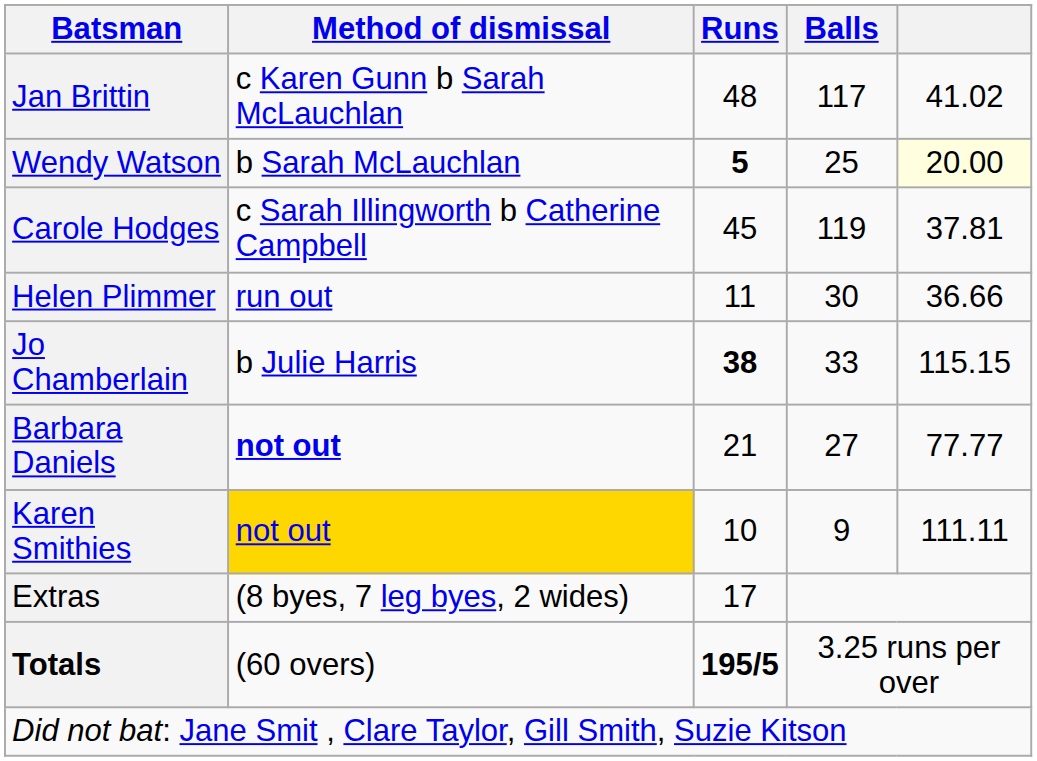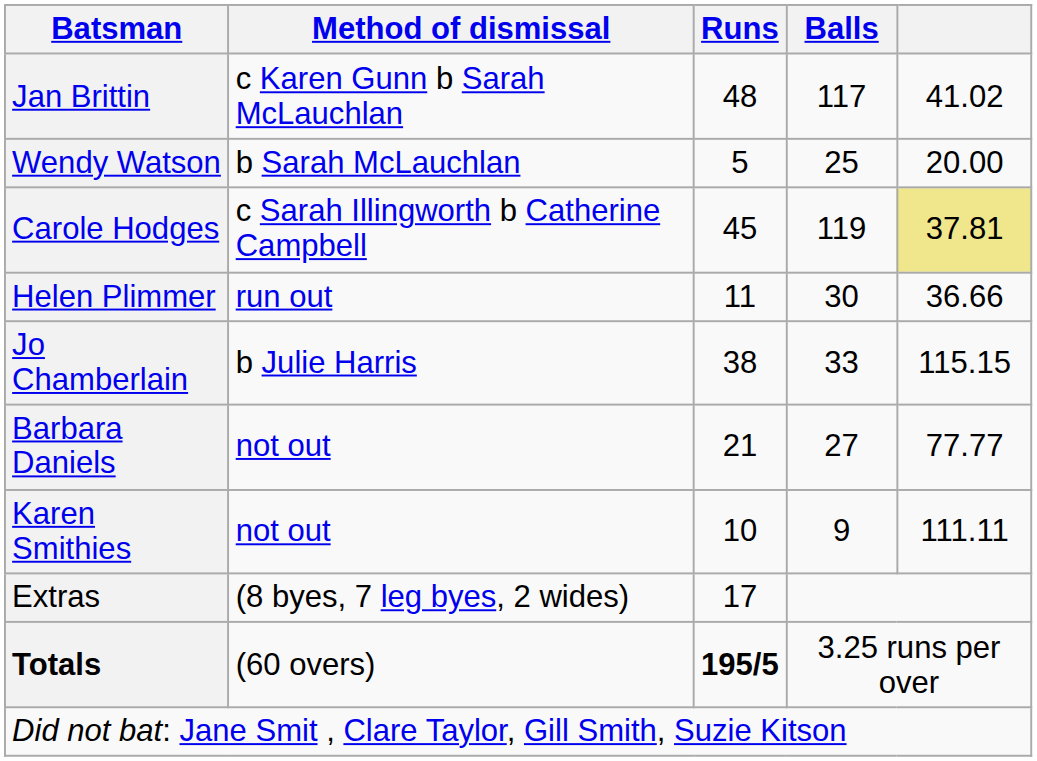(740, 162) bold -> (740, 162) normal
(965, 162) lightyellow background -> (965, 162) no background
(965, 229) no background -> (965, 229) khaki background
(740, 362) bold -> (740, 362) normal
(288, 446) bold -> (283, 446) normal
(283, 530) gold background -> (283, 530) no background
